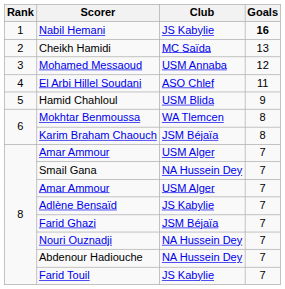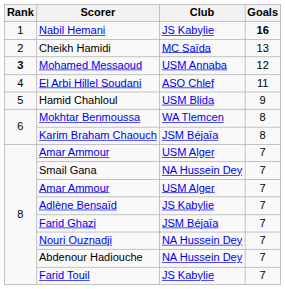(20, 65) normal -> (20, 65) bold
